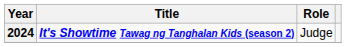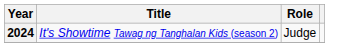(167, 33) bold -> (159, 33) normal
